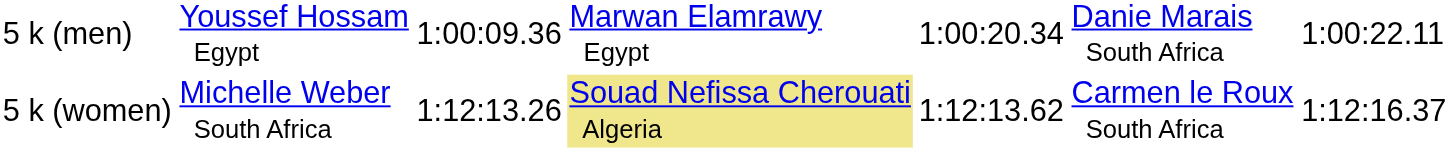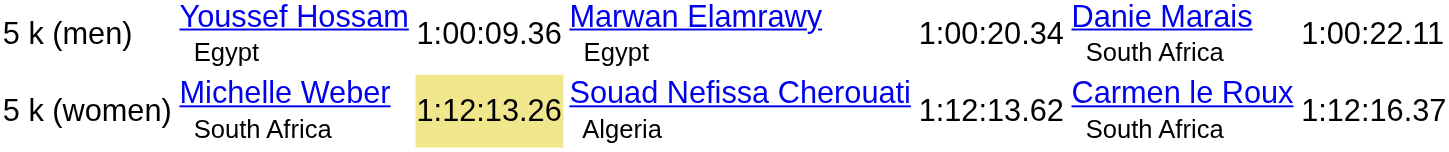(489, 110) no background -> (489, 110) khaki background
(740, 110) khaki background -> (740, 110) no background
